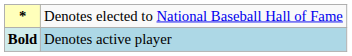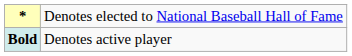(108, 39) lightblue background -> (108, 39) no background
